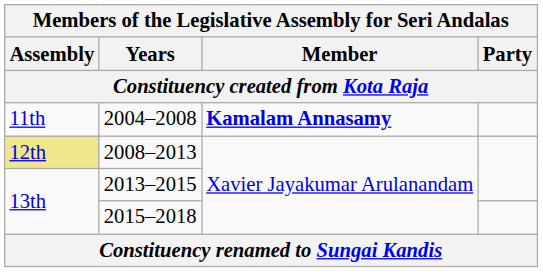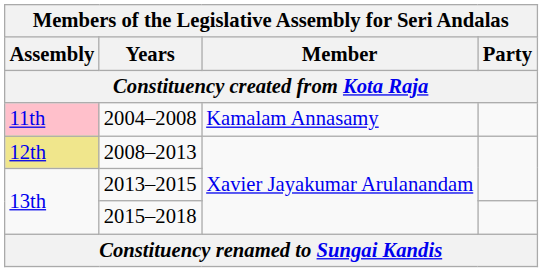(27, 119) no background -> (27, 119) pink background
(299, 119) bold -> (292, 119) normal
